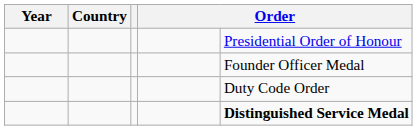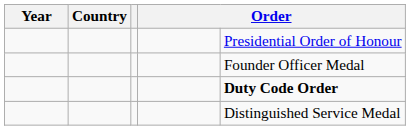(277, 88) normal -> (281, 88) bold
(316, 112) bold -> (312, 112) normal
